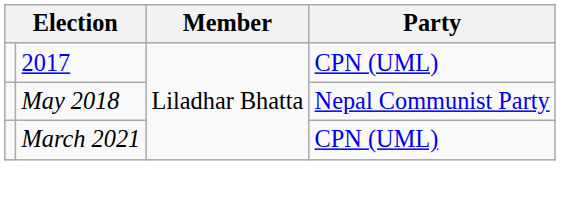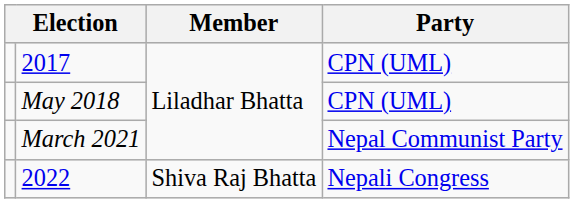(432, 100) Nepal Communist Party -> (389, 100) CPN (UML)
(376, 139) CPN (UML) -> (445, 139) Nepal Communist Party
+ row: (46, 178)
